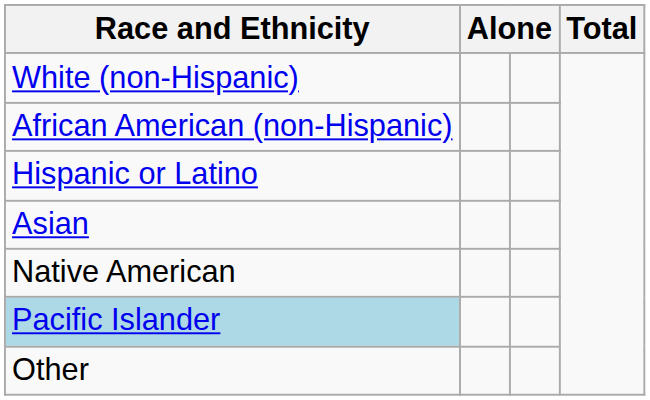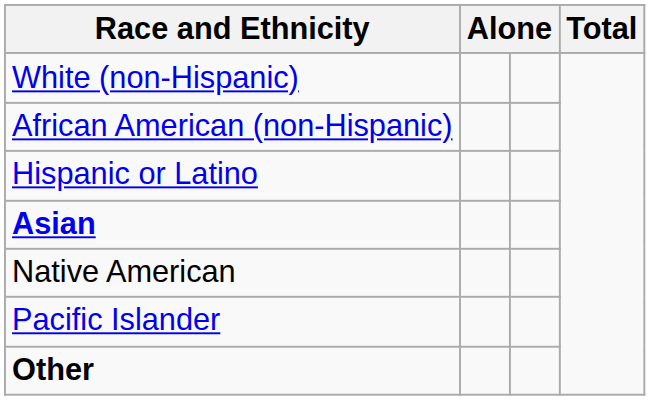(50, 223) normal -> (54, 223) bold
(116, 321) lightblue background -> (116, 321) no background
(50, 369) normal -> (53, 369) bold
